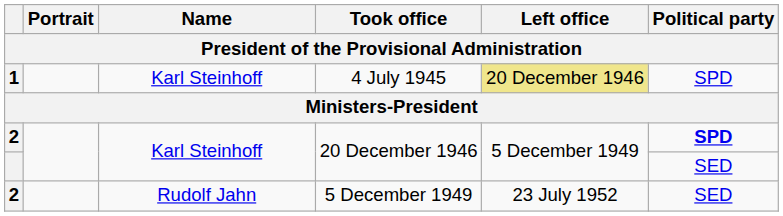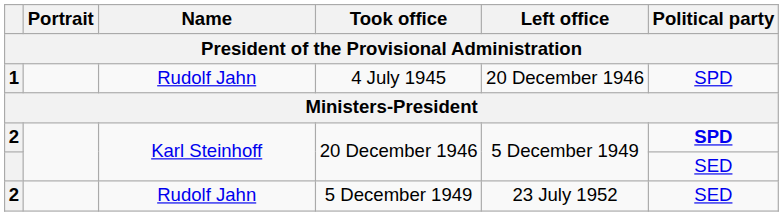(207, 78) Karl Steinhoff -> (207, 78) Rudolf Jahn
(565, 78) khaki background -> (565, 78) no background
